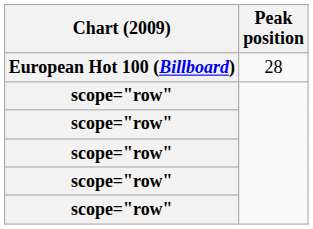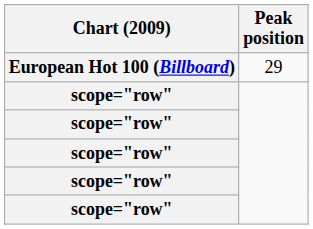(274, 67) 28 -> (274, 67) 29
